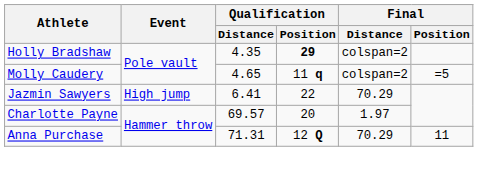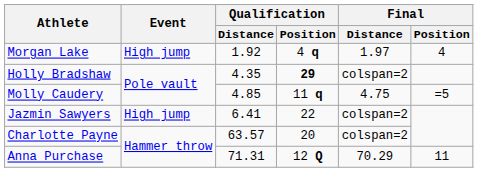+ row: (48, 53)
(246, 74) 4.65 -> (246, 95) 4.85
(375, 74) colspan=2 -> (375, 95) 4.75
(375, 95) 70.29 -> (375, 115) colspan=2
(246, 115) 69.57 -> (246, 136) 63.57
(375, 115) 1.97 -> (375, 136) colspan=2
